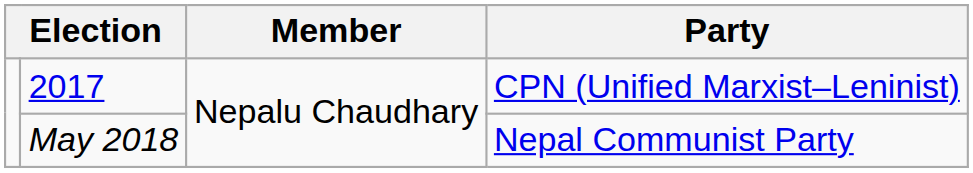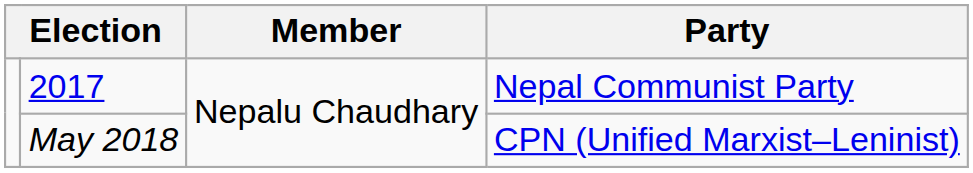(727, 85) CPN (Unified Marxist–Leninist) -> (674, 85) Nepal Communist Party
(674, 139) Nepal Communist Party -> (727, 139) CPN (Unified Marxist–Leninist)
